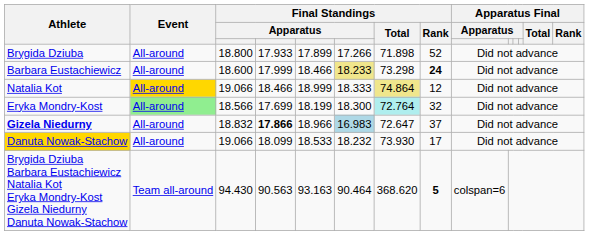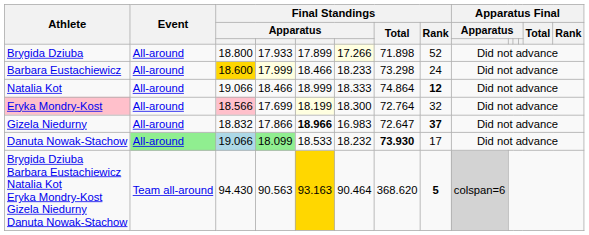(354, 53) no background -> (354, 53) lightyellow background
(236, 71) no background -> (236, 71) gold background
(275, 71) no background -> (275, 71) lightyellow background
(354, 71) khaki background -> (354, 71) no background
(436, 71) bold -> (436, 71) normal
(158, 89) gold background -> (158, 89) no background
(397, 89) khaki background -> (397, 89) no background
(436, 89) normal -> (436, 89) bold
(55, 106) no background -> (55, 106) pink background
(158, 106) lightgreen background -> (158, 106) no background
(236, 106) no background -> (236, 106) pink background
(315, 106) no background -> (315, 106) lightyellow background
(397, 106) paleturquoise background -> (397, 106) no background
(49, 124) bold -> (47, 124) normal
(275, 124) bold -> (275, 124) normal
(315, 124) normal -> (315, 124) bold
(354, 124) lightblue background -> (354, 124) no background
(436, 124) normal -> (436, 124) bold
(67, 142) gold background -> (67, 142) no background
(158, 142) no background -> (158, 142) lightgreen background
(236, 142) no background -> (236, 142) lightblue background
(275, 142) no background -> (275, 142) lightgreen background
(397, 142) normal -> (397, 142) bold
(315, 191) no background -> (315, 191) gold background
(480, 191) no background -> (480, 191) lightgrey background
